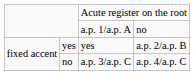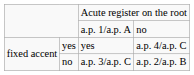(161, 45) a.p. 2/a.p. B -> (161, 45) a.p. 4/a.p. C
(161, 62) a.p. 4/a.p. C -> (161, 62) a.p. 2/a.p. B
